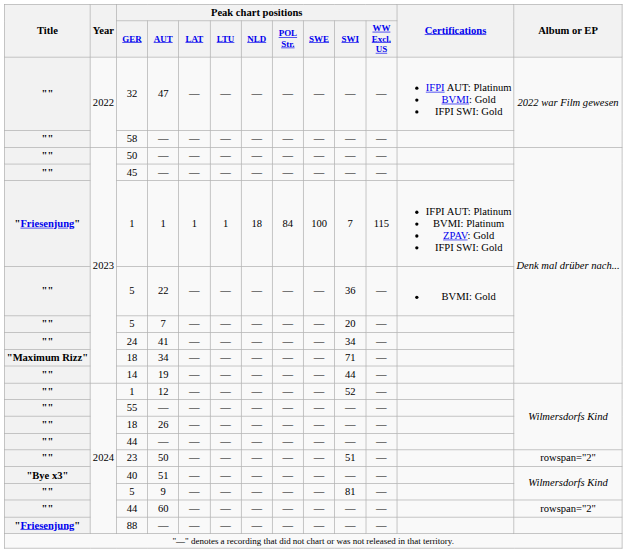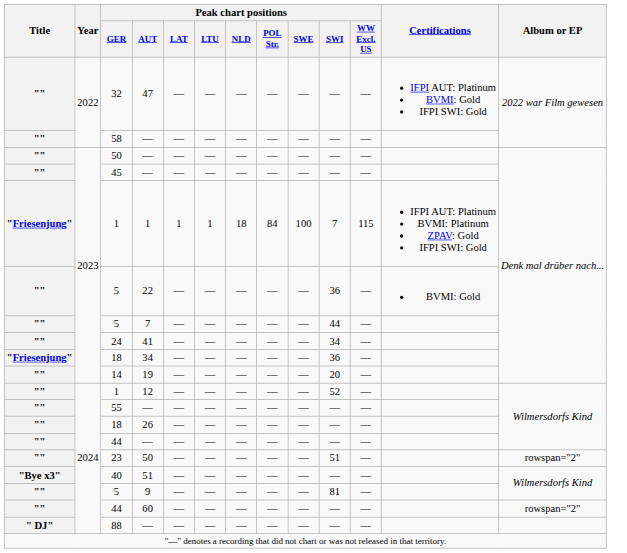(350, 324) 20 -> (335, 324) 44
(47, 357) "Maximum Rizz" -> (40, 357) "Friesenjung"
(350, 357) 71 -> (335, 357) 36
(350, 374) 44 -> (335, 374) 20
(47, 525) "Friesenjung" -> (40, 525) " DJ"
